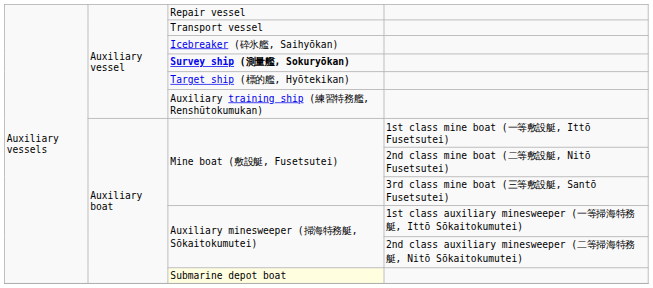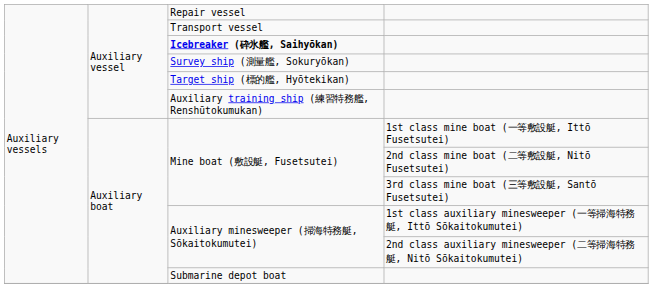(254, 44) normal -> (254, 44) bold
(260, 62) bold -> (260, 62) normal
(228, 276) lightyellow background -> (228, 276) no background
